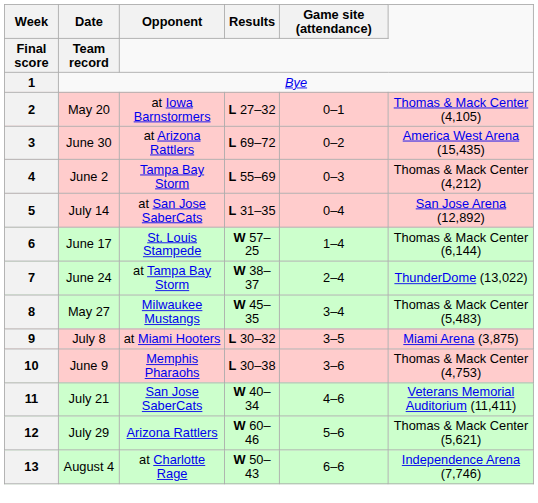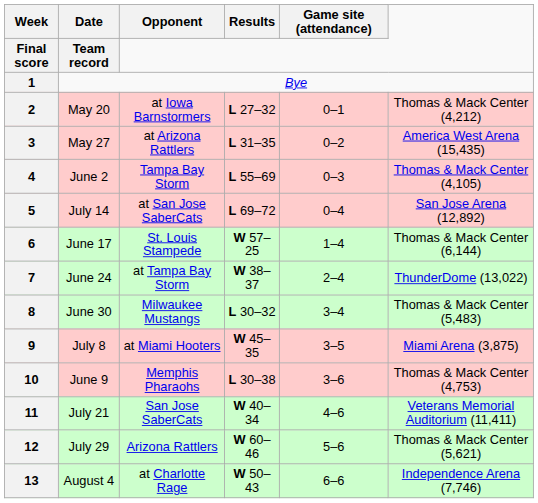(461, 109) Thomas & Mack Center (4,105) -> (461, 109) Thomas & Mack Center (4,212)
(89, 142) June 30 -> (89, 142) May 27
(252, 142) L 69–72 -> (252, 142) L 31–35
(461, 176) Thomas & Mack Center (4,212) -> (461, 176) Thomas & Mack Center (4,105)
(252, 210) L 31–35 -> (252, 210) L 69–72
(89, 312) May 27 -> (89, 312) June 30
(252, 312) W 45–35 -> (252, 312) L 30–32
(252, 338) L 30–32 -> (252, 345) W 45–35
